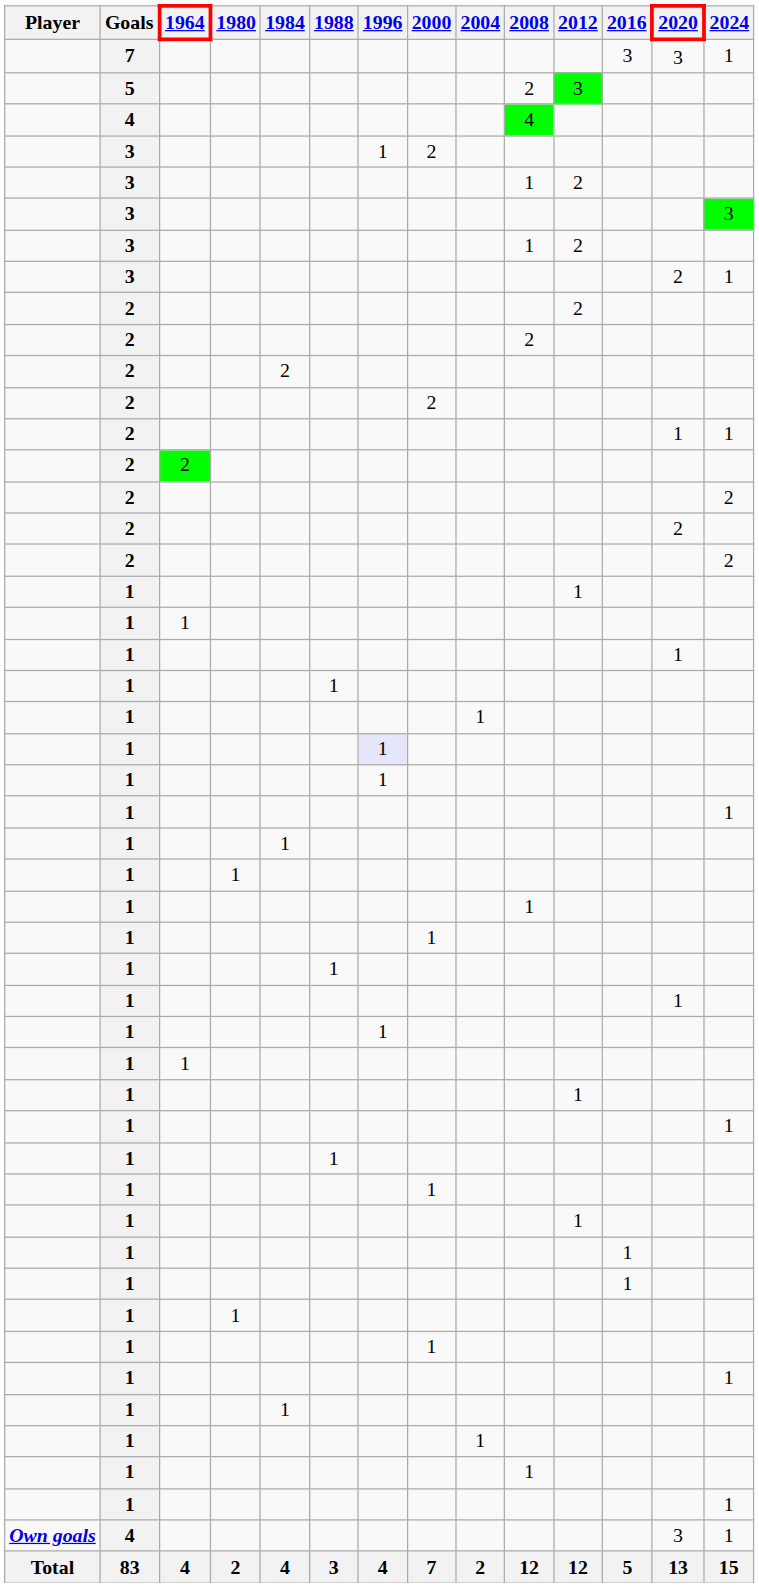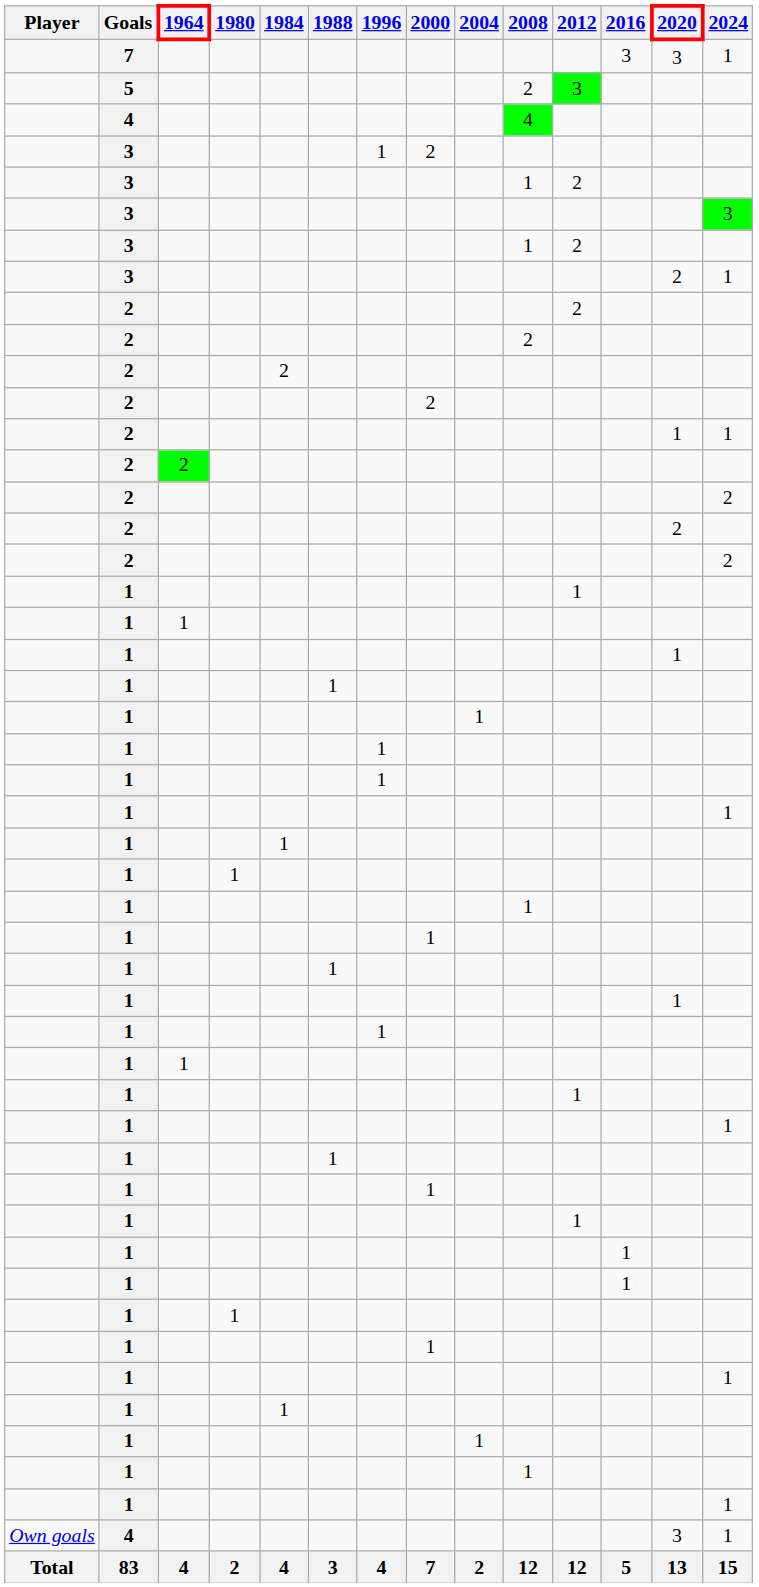(383, 748) lavender background -> (382, 748) no background
(52, 1535) bold -> (52, 1535) normal
